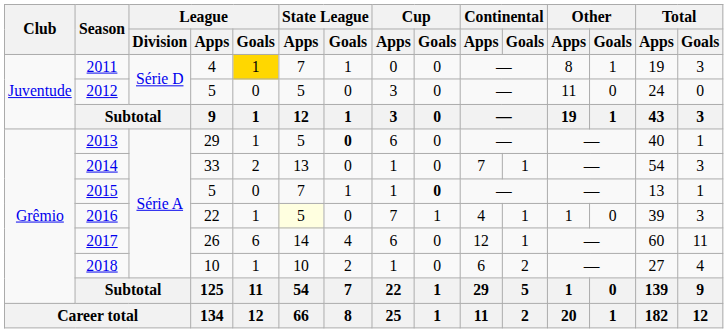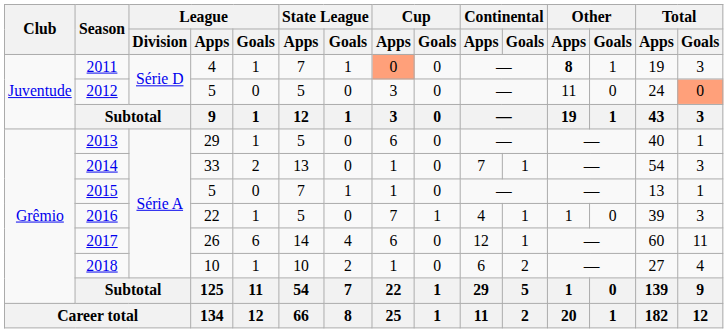(256, 66) gold background -> (256, 66) no background
(393, 66) no background -> (393, 66) lightsalmon background
(569, 66) normal -> (569, 66) bold
(700, 91) no background -> (700, 91) lightsalmon background
(348, 141) bold -> (348, 141) normal
(437, 191) bold -> (437, 191) normal
(301, 215) lightyellow background -> (301, 215) no background
